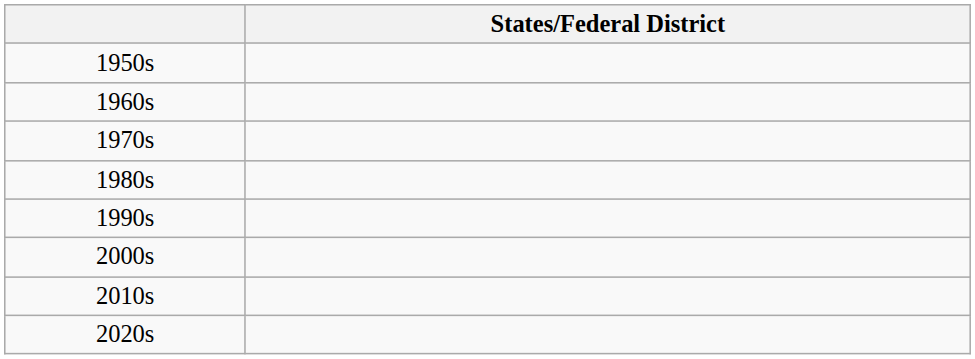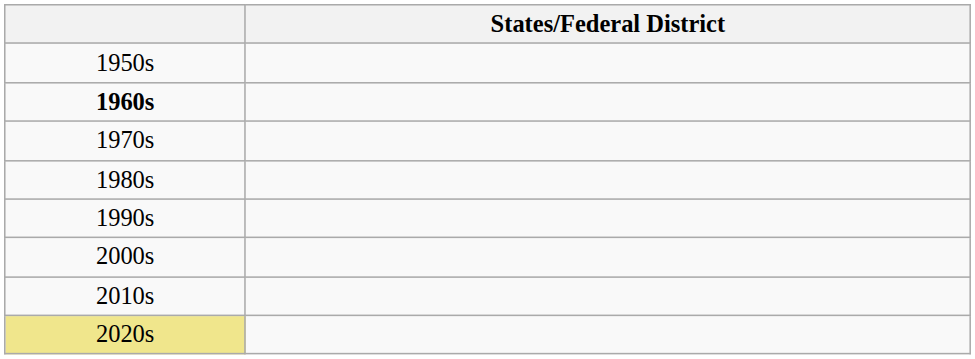(125, 101) normal -> (125, 101) bold
(125, 334) no background -> (125, 334) khaki background
